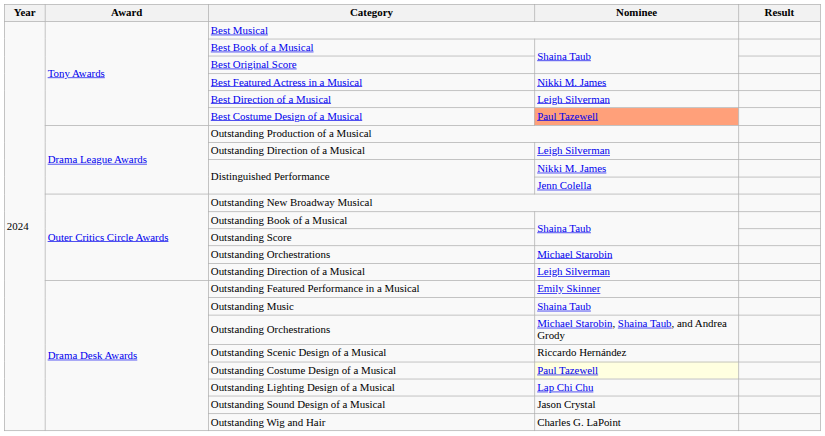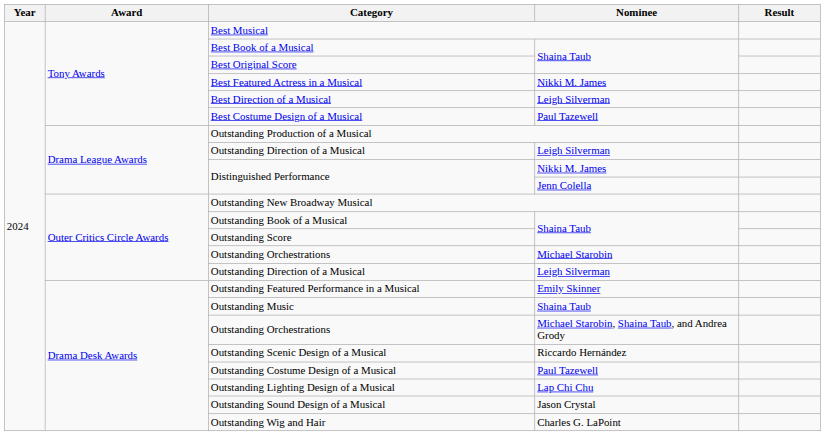(568, 116) lightsalmon background -> (568, 116) no background
(568, 370) lightyellow background -> (568, 370) no background
